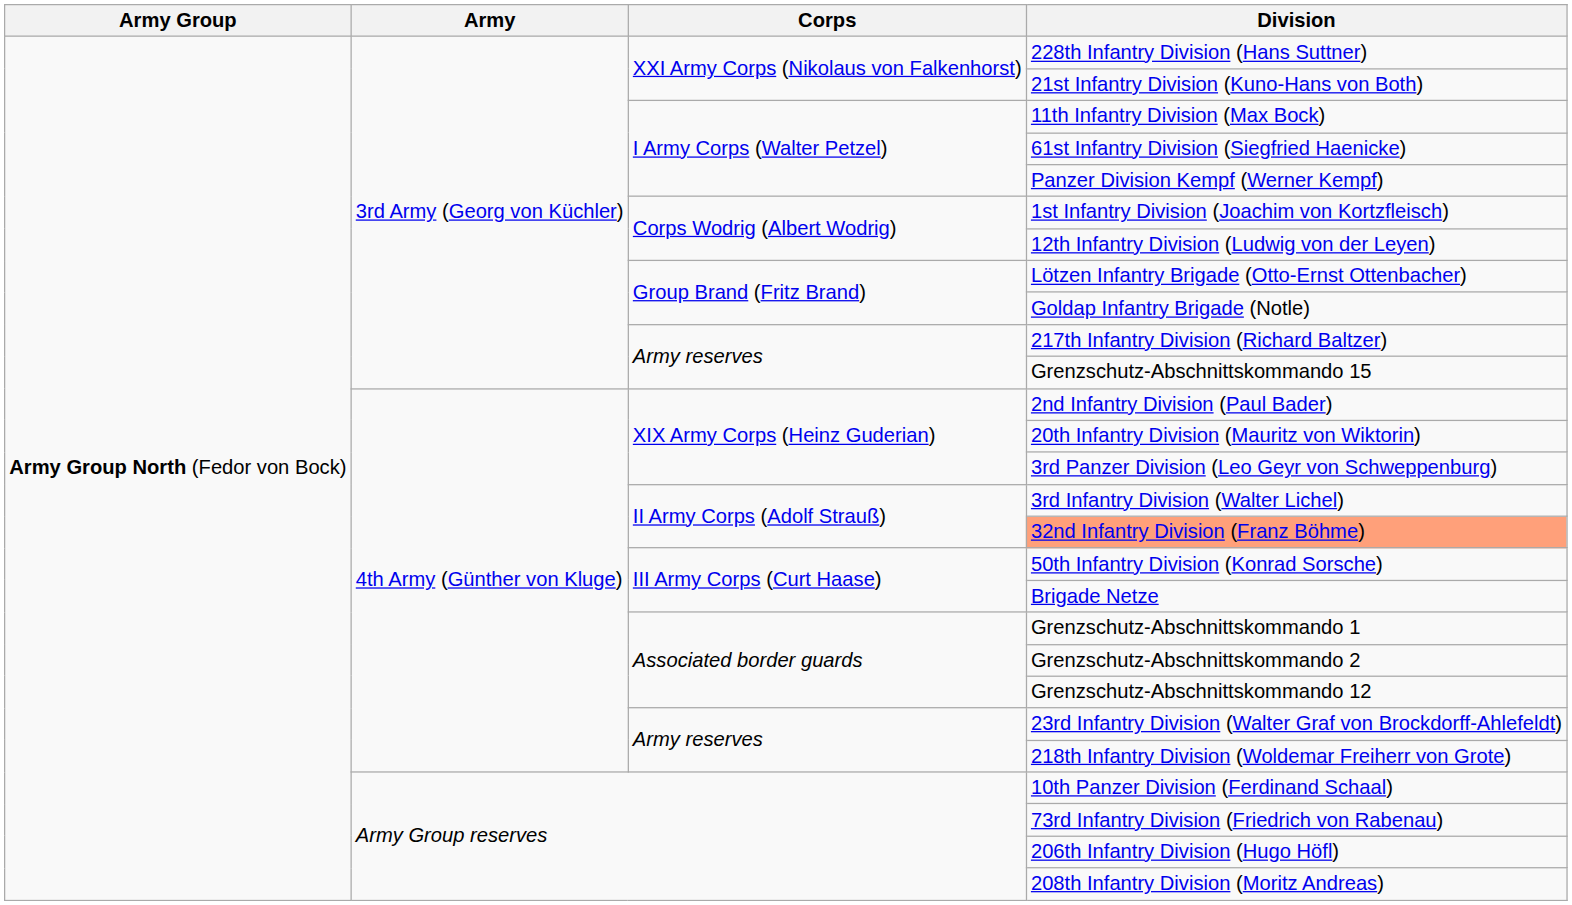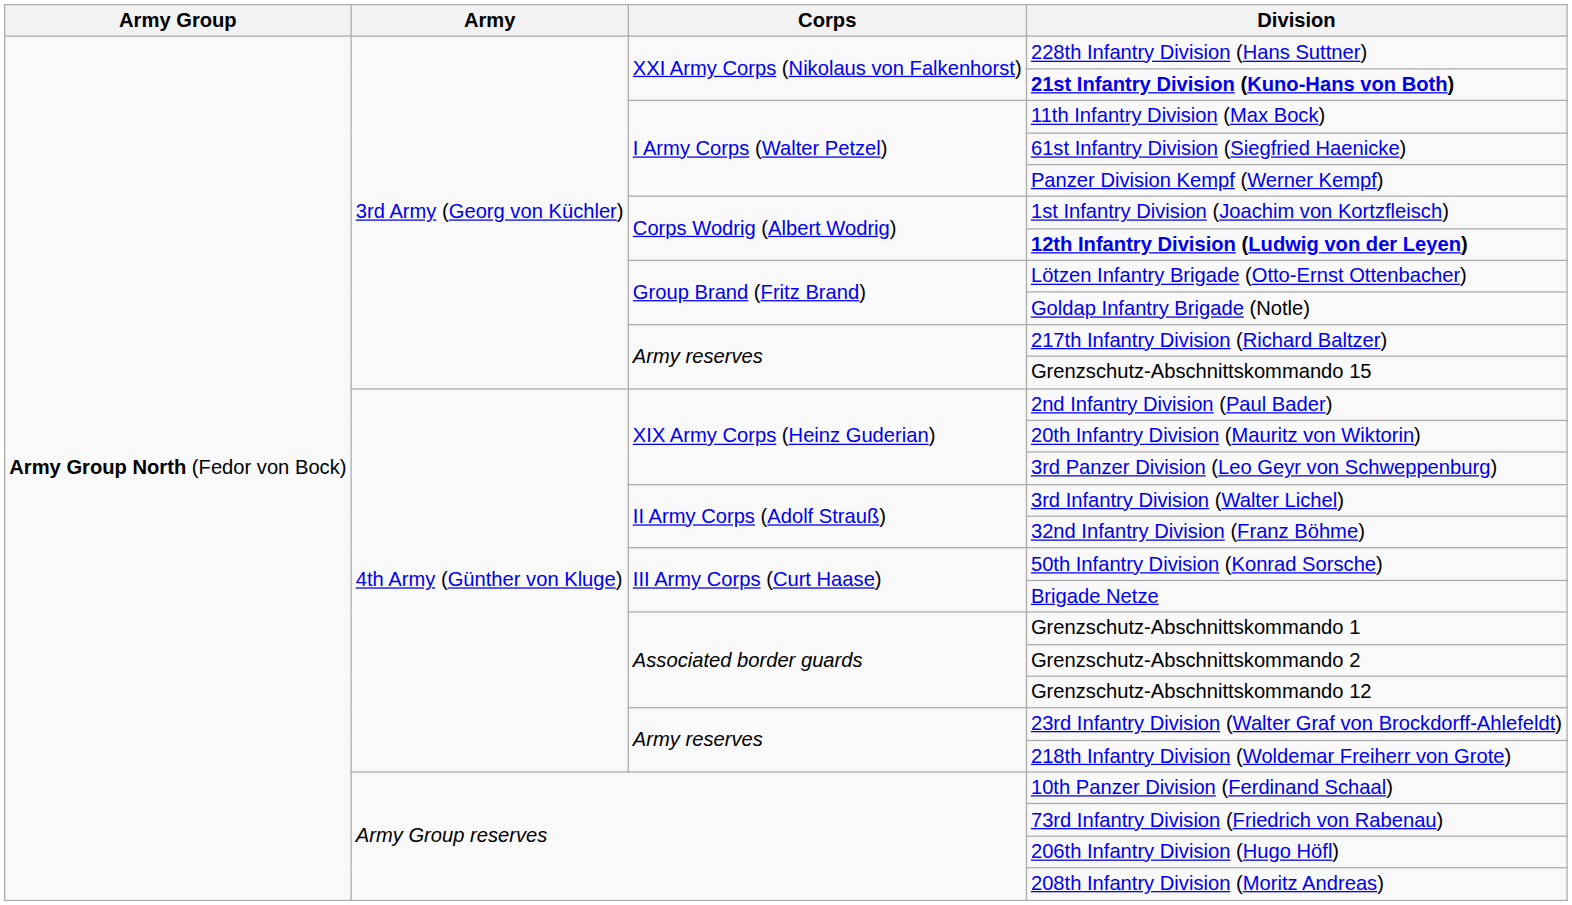(1227, 84) normal -> (1243, 84) bold
(1233, 244) normal -> (1249, 244) bold
(1198, 532) lightsalmon background -> (1198, 532) no background
